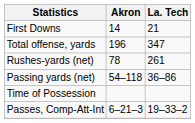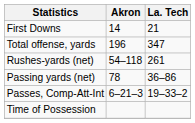(114, 61) 78 -> (125, 61) 54–118
(125, 77) 54–118 -> (114, 77) 78
rows swapped: (55, 110) <-> (51, 93)
